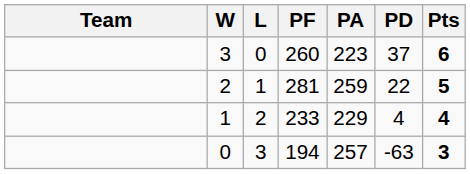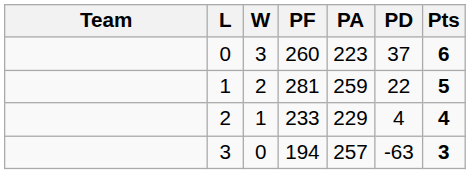columns swapped: (225, 20) <-> (261, 20)
